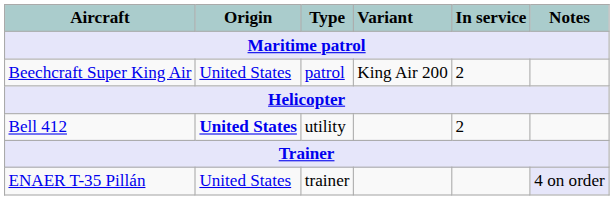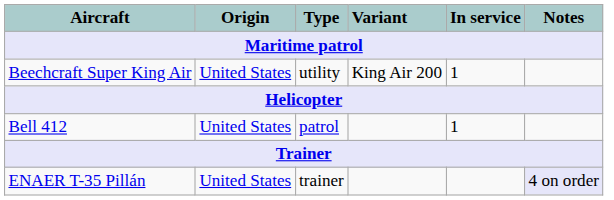(325, 72) patrol -> (320, 72) utility
(460, 72) 2 -> (454, 72) 1
(248, 126) bold -> (245, 126) normal
(325, 126) utility -> (319, 126) patrol
(460, 126) 2 -> (454, 126) 1
